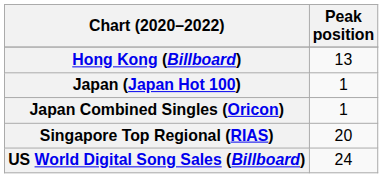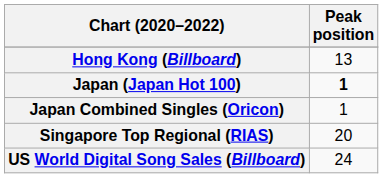(343, 85) normal -> (343, 85) bold
